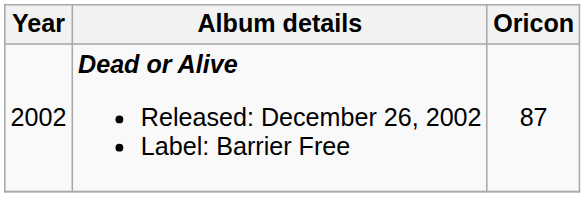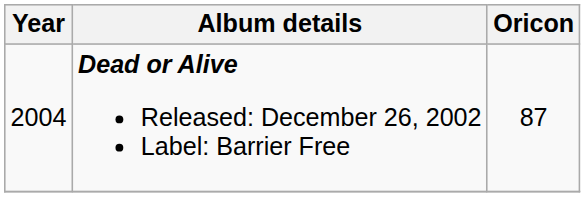(39, 117) 2002 -> (39, 117) 2004
